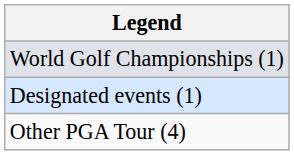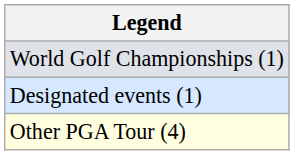(98, 131) no background -> (98, 131) lightyellow background
